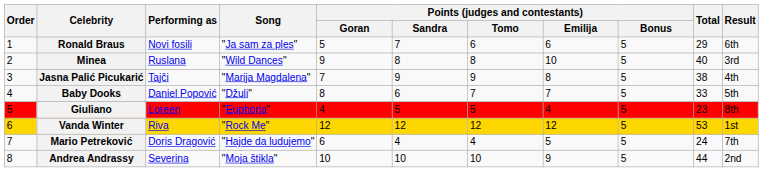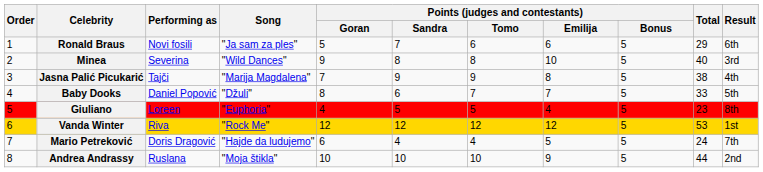(167, 61) Ruslana -> (168, 61) Severina
(168, 158) Severina -> (167, 158) Ruslana
